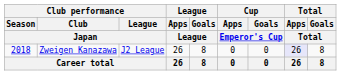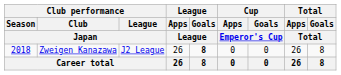(204, 50) normal -> (204, 50) bold
(296, 50) lavender background -> (296, 50) no background
